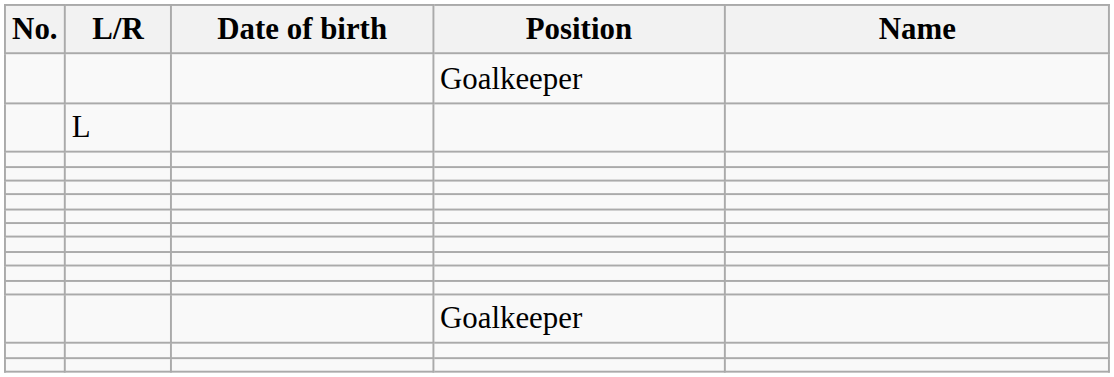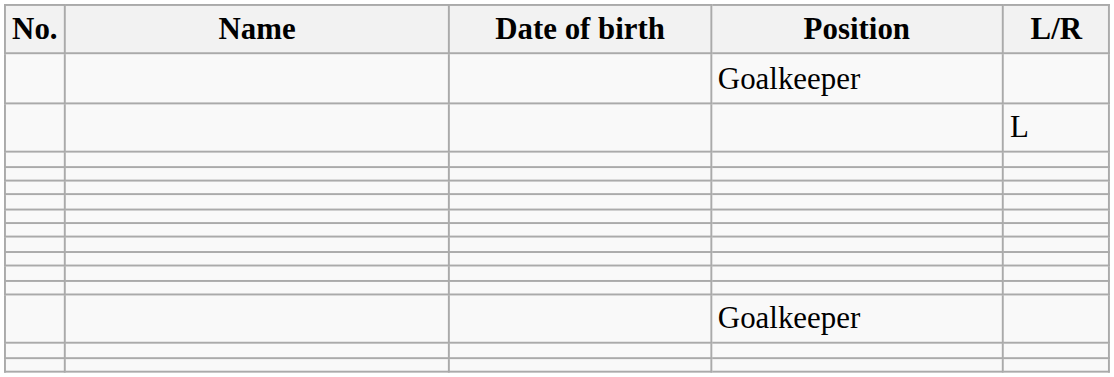columns swapped: (917, 28) <-> (118, 28)
